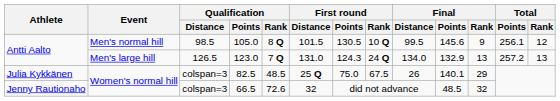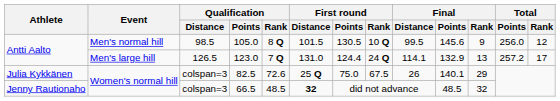(512, 43) 256.1 -> (512, 43) 256.0
(349, 58) 124.3 -> (349, 58) 124.4
(414, 58) 134.0 -> (414, 58) 114.1
(542, 58) 13 -> (542, 58) 17
(276, 73) 48.5 -> (276, 73) 72.6
(276, 89) 72.6 -> (276, 89) 48.5
(311, 89) normal -> (311, 89) bold
